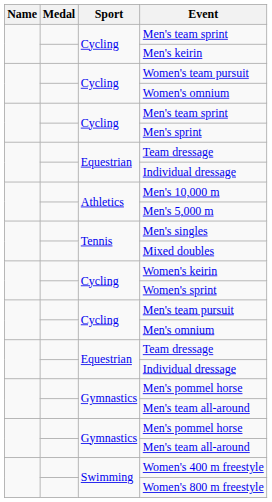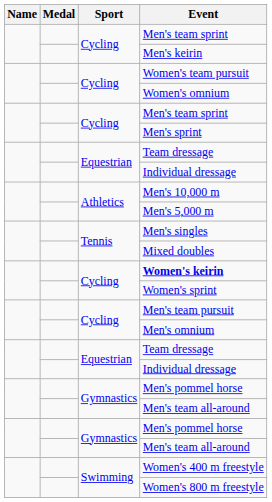(180, 271) normal -> (183, 271) bold
